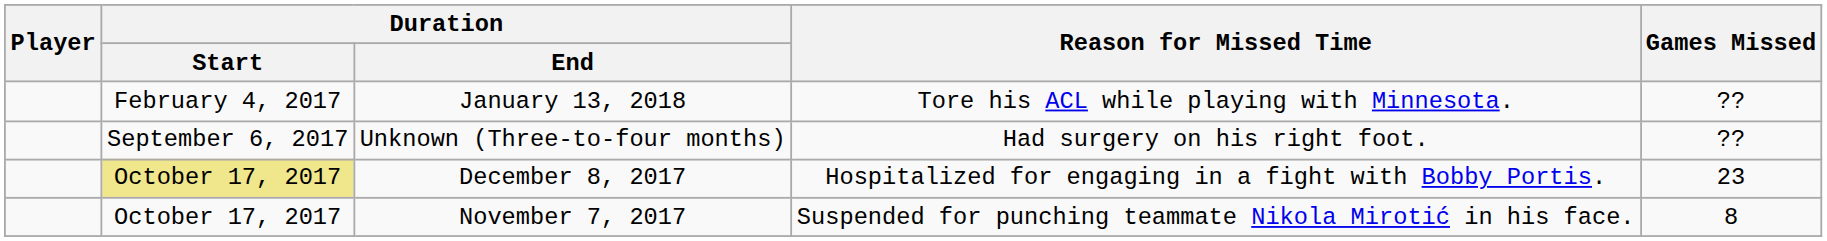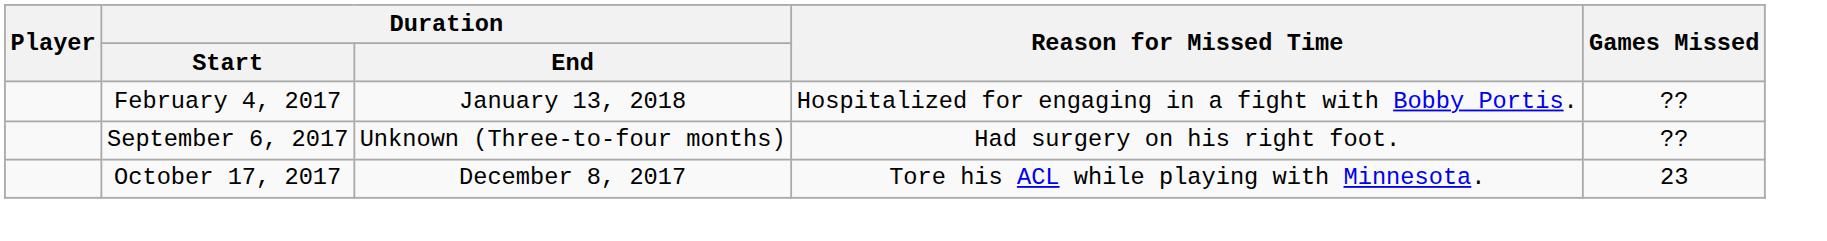(1216, 101) Tore his ACL while playing with Minnesota. -> (1187, 101) Hospitalized for engaging in a fight with Bobby Portis.
(228, 178) khaki background -> (228, 178) no background
(1216, 178) Hospitalized for engaging in a fight with Bobby Portis. -> (1187, 178) Tore his ACL while playing with Minnesota.
- row: (573, 217)
